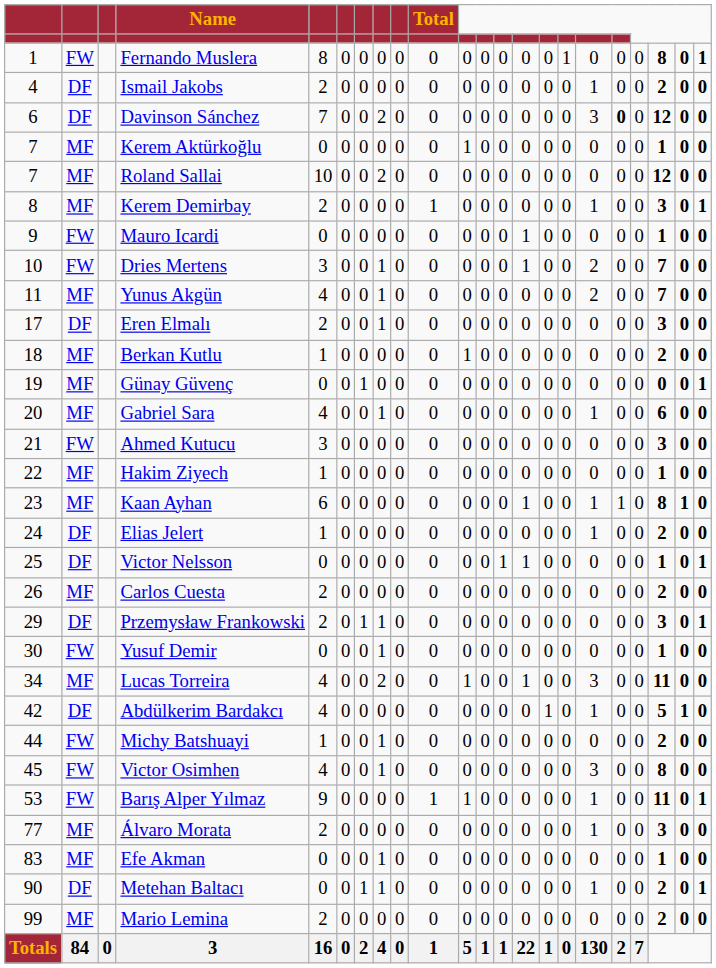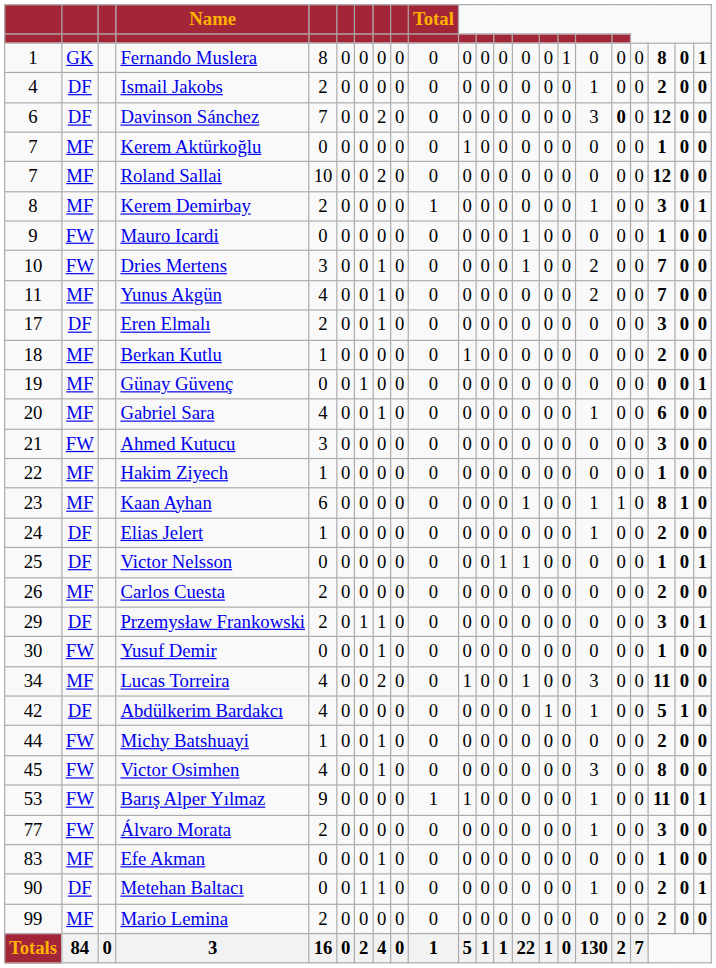(80, 57) FW -> (80, 57) GK
(80, 829) MF -> (80, 829) FW
